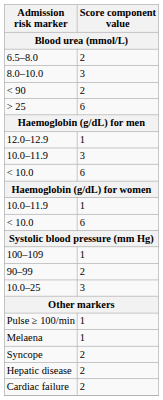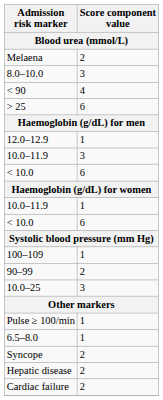(22, 57) 6.5–8.0 -> (25, 57) Melaena
(82, 90) 2 -> (82, 90) 4
(25, 337) Melaena -> (22, 337) 6.5–8.0
